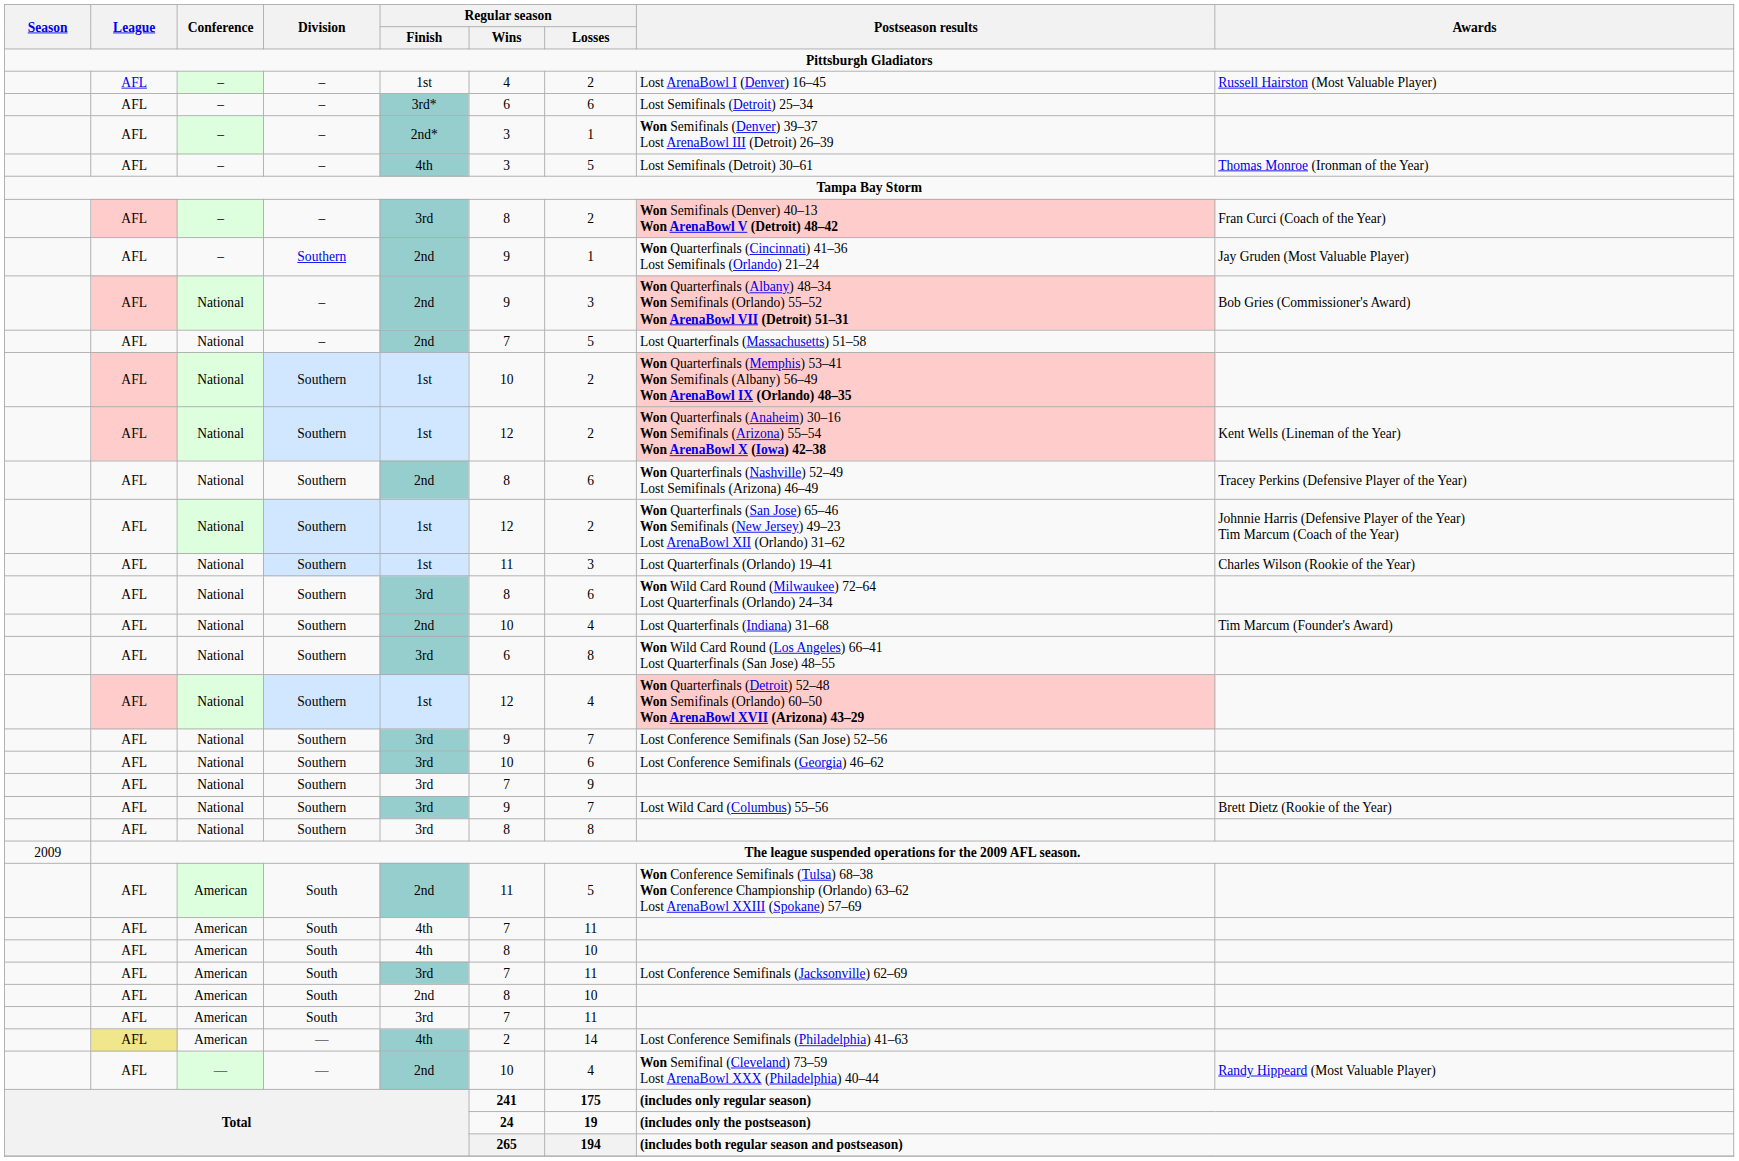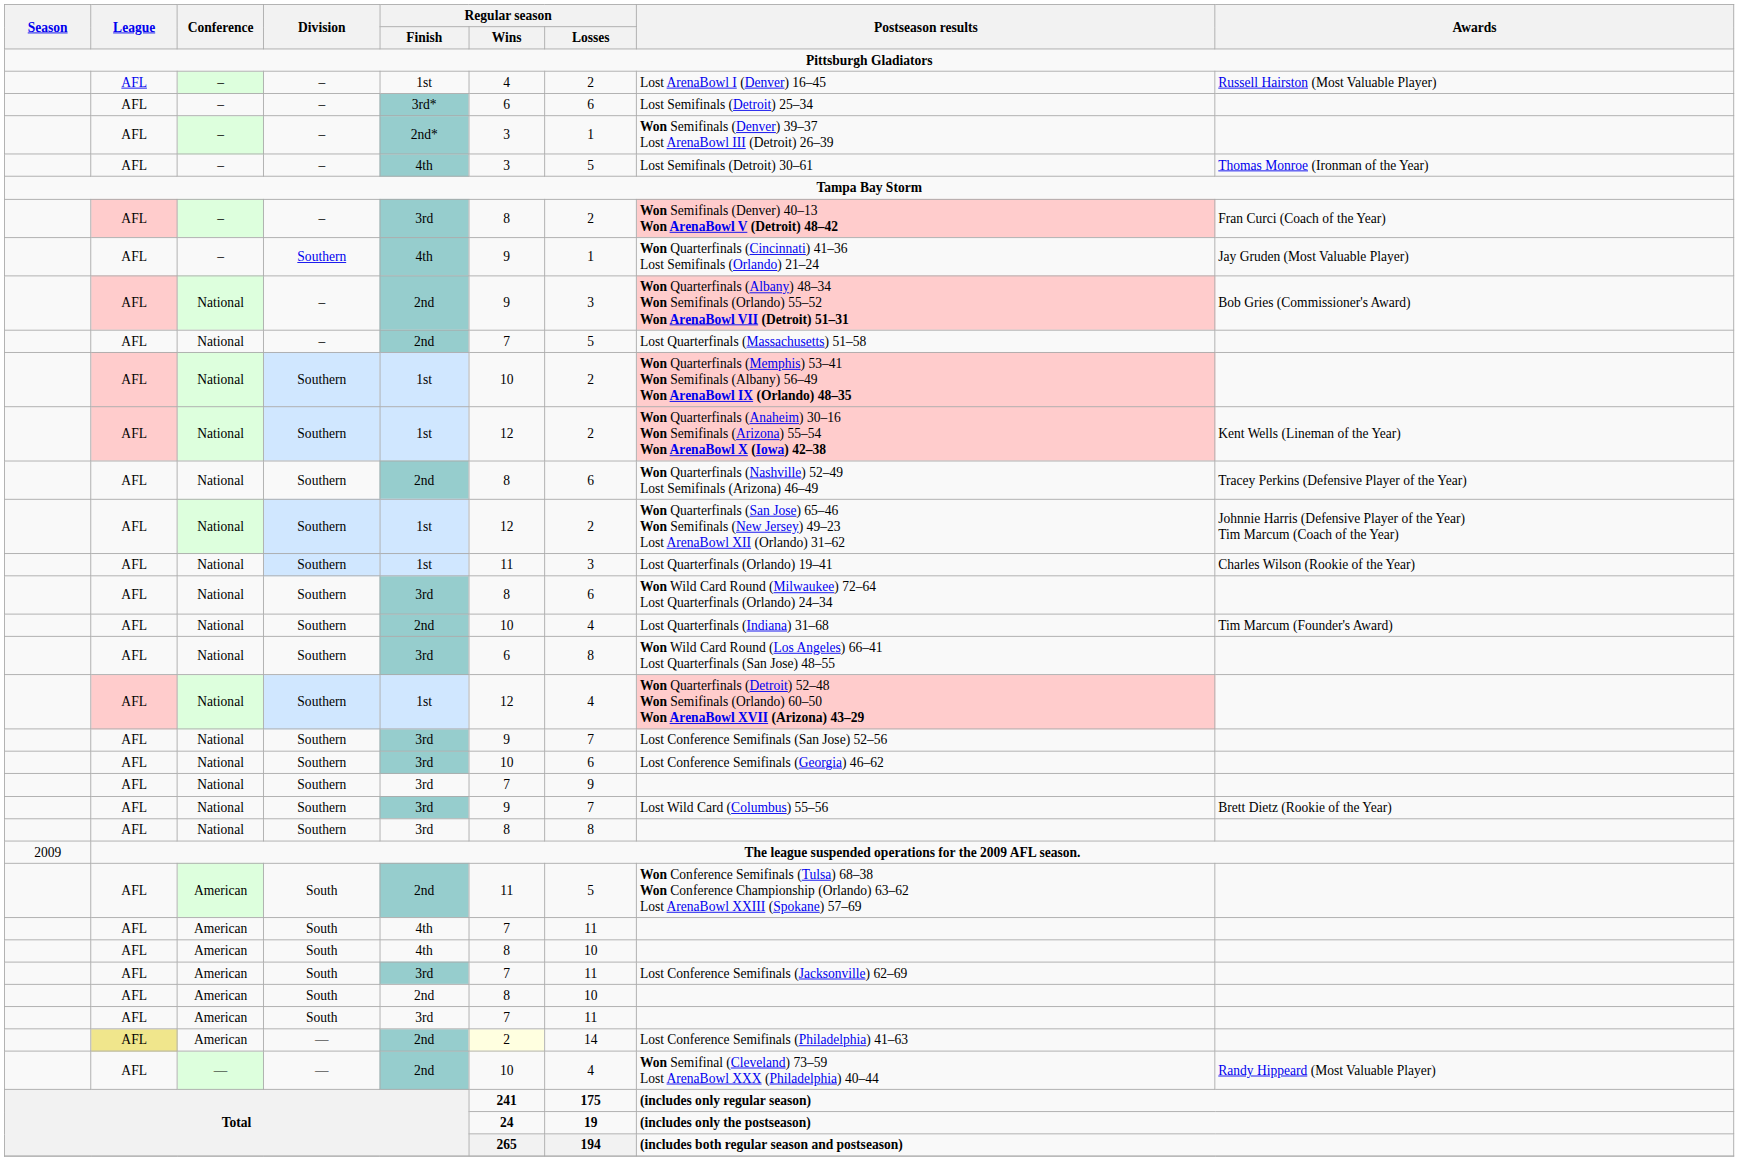(424, 256) 2nd -> (424, 256) 4th
(424, 1040) 4th -> (424, 1040) 2nd
(507, 1040) no background -> (507, 1040) lightyellow background
